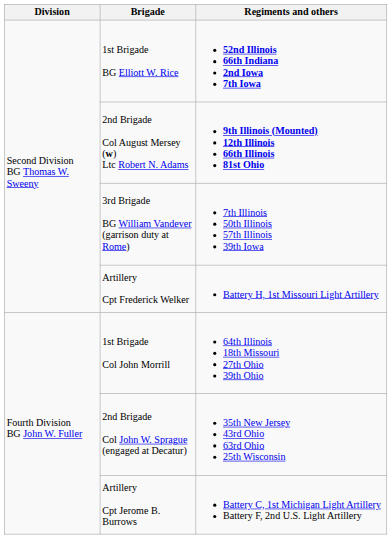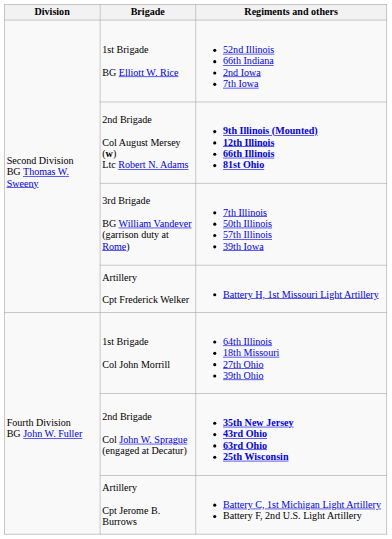(291, 67) bold -> (291, 67) normal
(291, 440) normal -> (291, 440) bold
